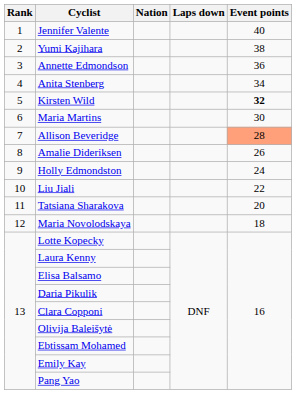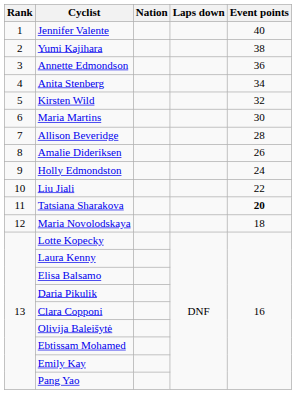(259, 100) bold -> (259, 100) normal
(259, 135) lightsalmon background -> (259, 135) no background
(259, 205) normal -> (259, 205) bold
